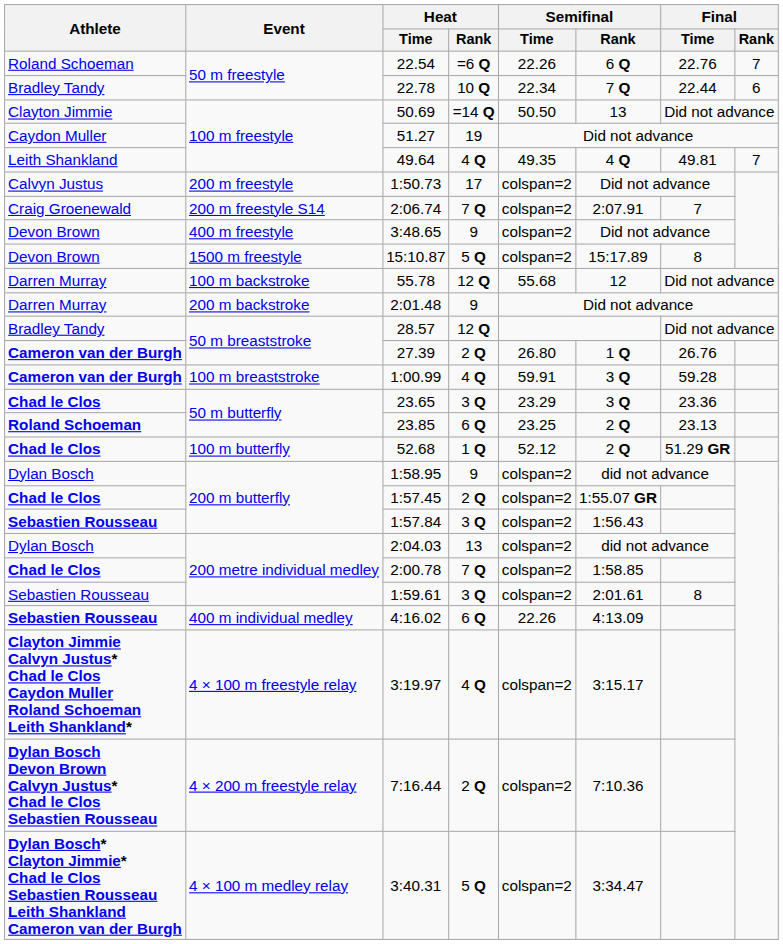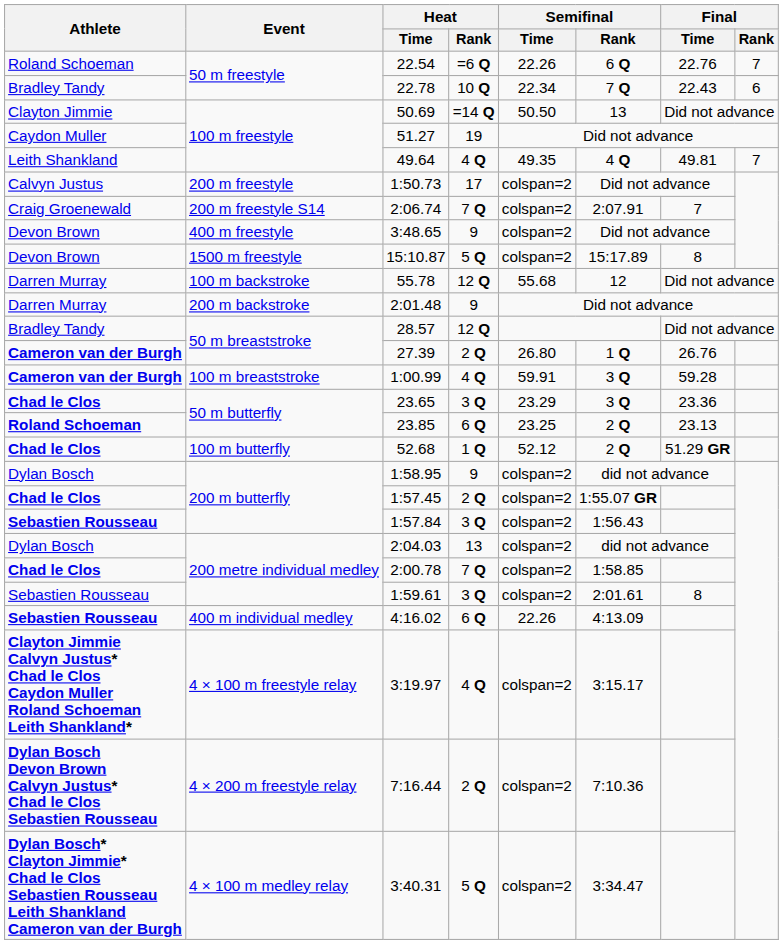(698, 88) 22.44 -> (698, 88) 22.43
